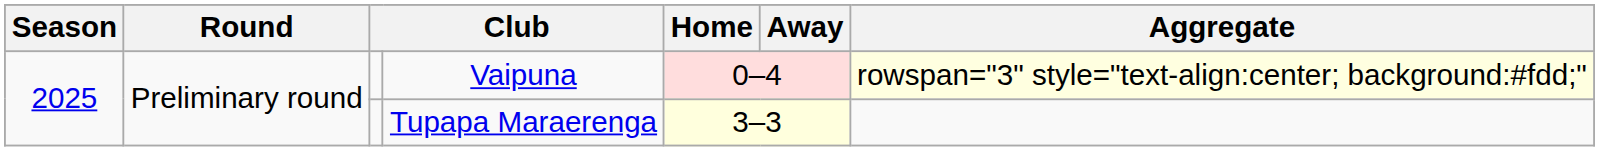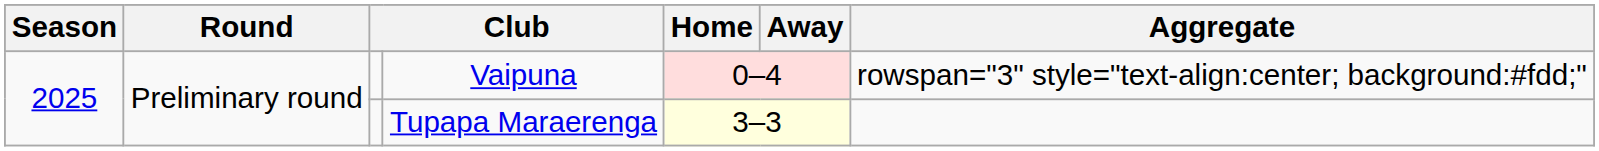(1222, 74) lightyellow background -> (1222, 74) no background
